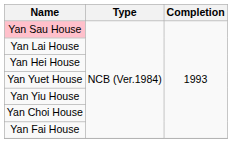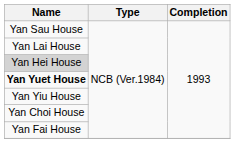(45, 29) pink background -> (46, 29) no background
(45, 63) no background -> (46, 63) lightgrey background
(45, 79) normal -> (46, 79) bold
